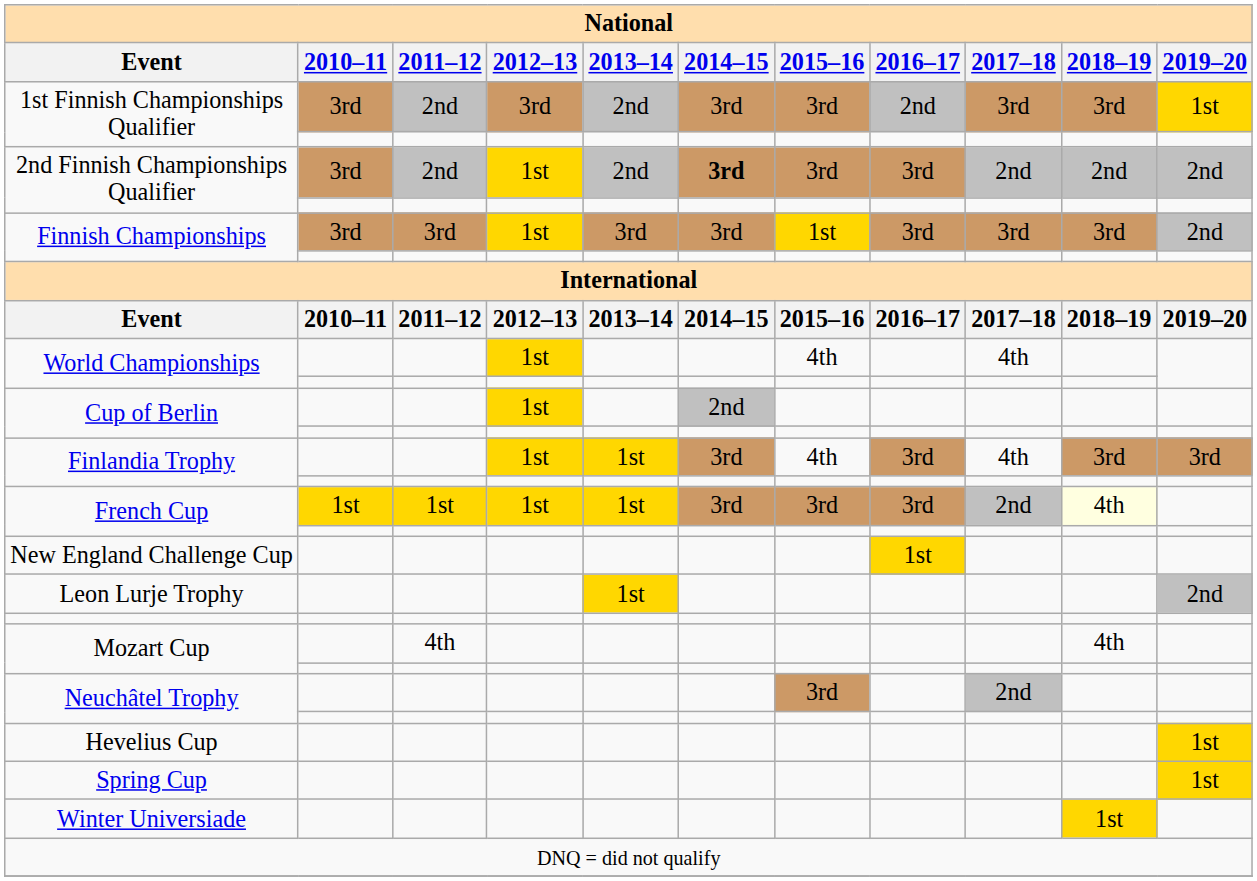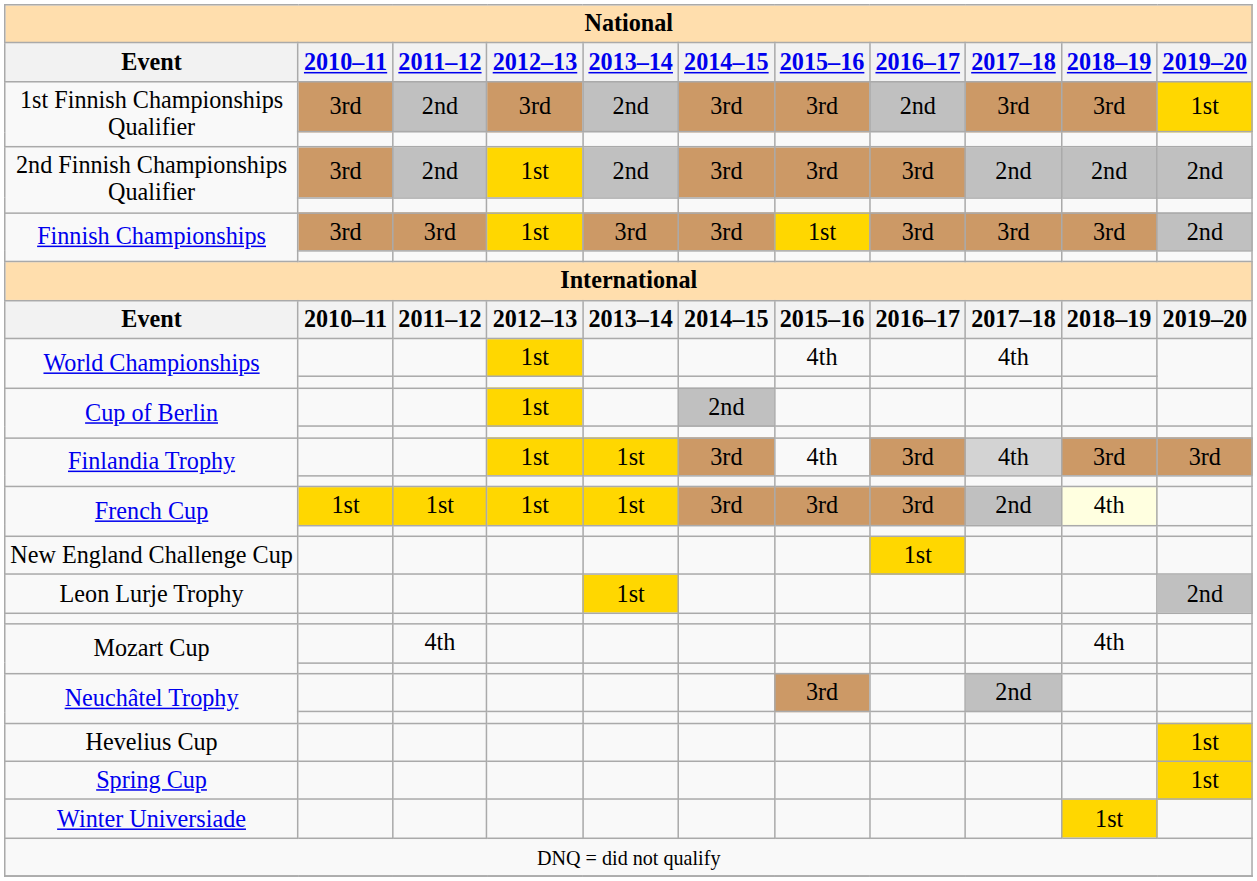(726, 171) bold -> (726, 171) normal
(1013, 456) no background -> (1013, 456) lightgrey background
